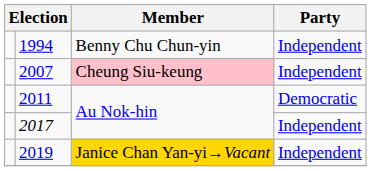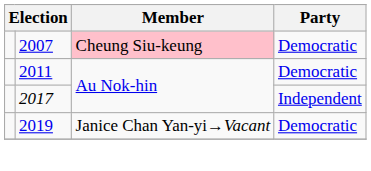- row: (36, 44)
(320, 71) Independent -> (318, 44) Democratic
(173, 152) gold background -> (173, 125) no background
(320, 152) Independent -> (318, 125) Democratic
